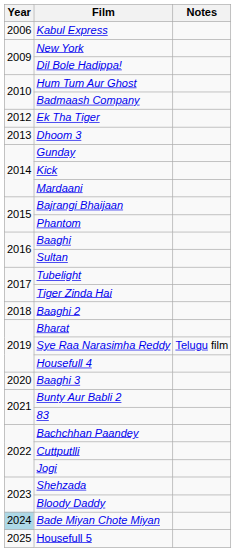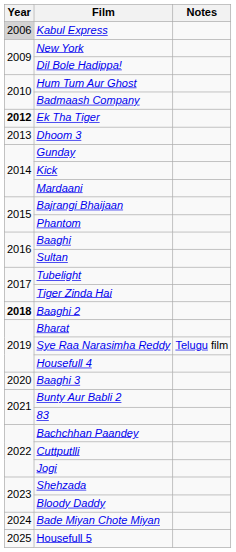(19, 30) no background -> (19, 30) lightgrey background
(19, 118) normal -> (19, 118) bold
(19, 310) normal -> (19, 310) bold
(19, 521) lightblue background -> (19, 521) no background
